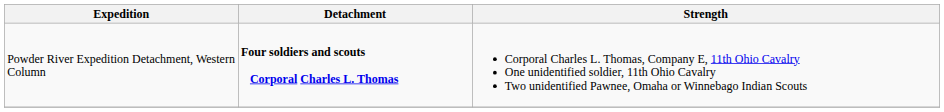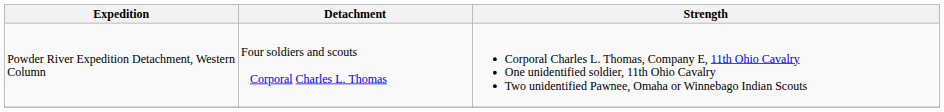(320, 65) bold -> (314, 65) normal
